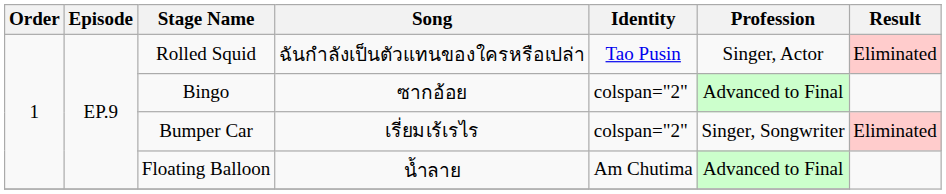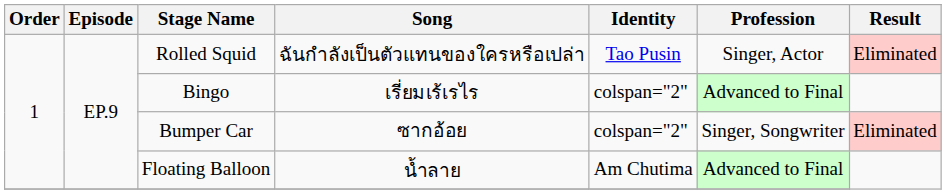(432, 93) ซากอ้อย -> (432, 93) เรี่ยมเร้เรไร
(432, 131) เรี่ยมเร้เรไร -> (432, 131) ซากอ้อย
